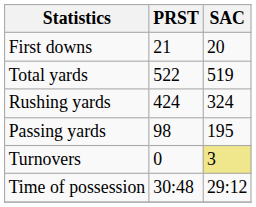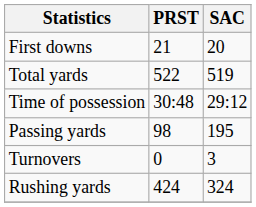rows swapped: (60, 103) <-> (77, 187)
(211, 159) khaki background -> (211, 159) no background
